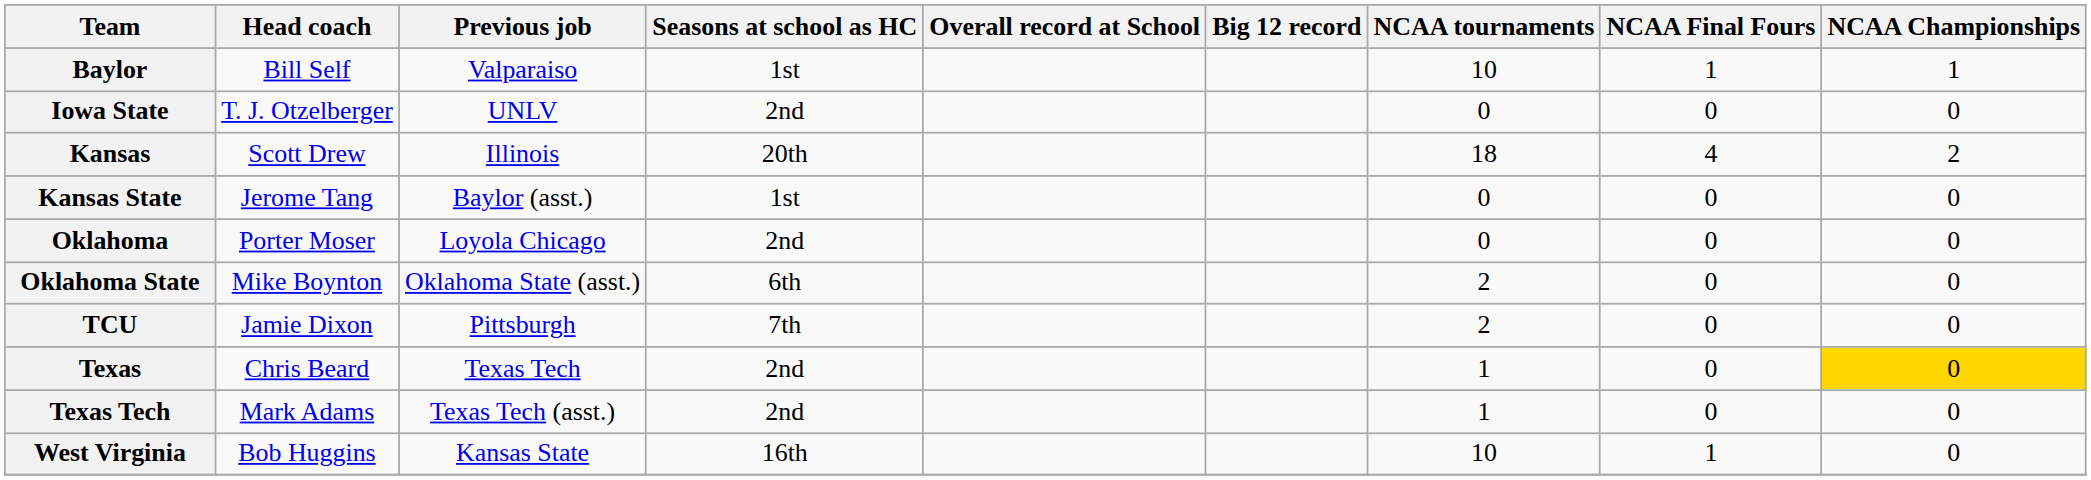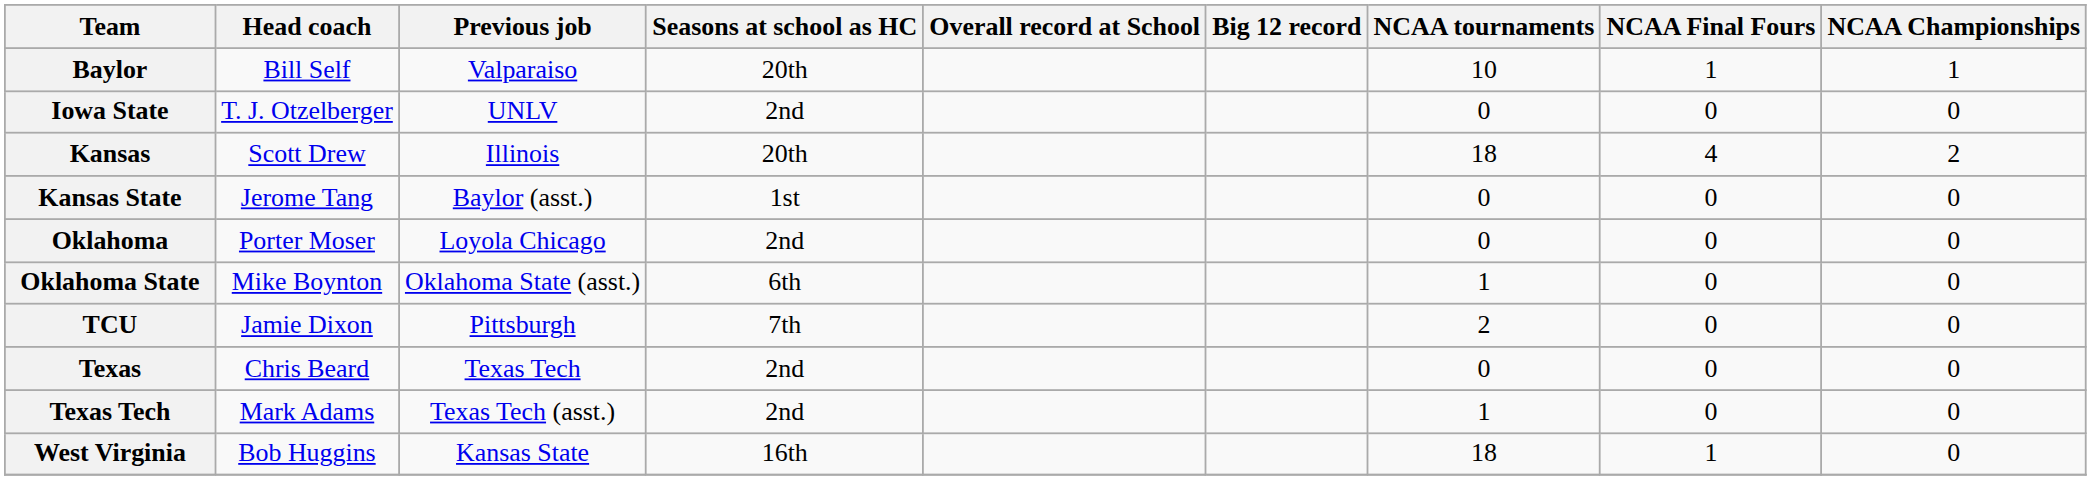(785, 69) 1st -> (785, 69) 20th
(1484, 282) 2 -> (1484, 282) 1
(1484, 368) 1 -> (1484, 368) 0
(1954, 368) gold background -> (1954, 368) no background
(1484, 453) 10 -> (1484, 453) 18
